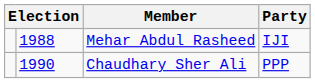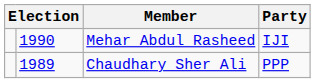(37, 41) 1988 -> (37, 41) 1990
(37, 65) 1990 -> (37, 65) 1989
